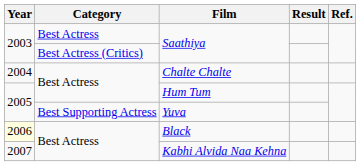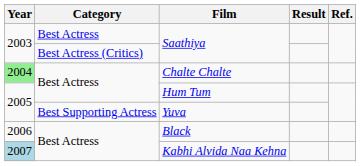(20, 72) no background -> (20, 72) lightgreen background
(20, 131) lightyellow background -> (20, 131) no background
(20, 151) no background -> (20, 151) lightblue background
